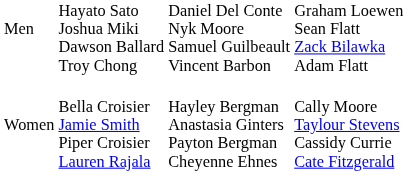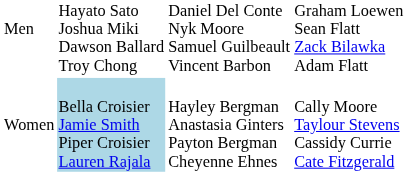(104, 134) no background -> (104, 134) lightblue background
